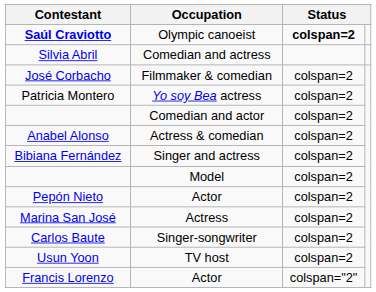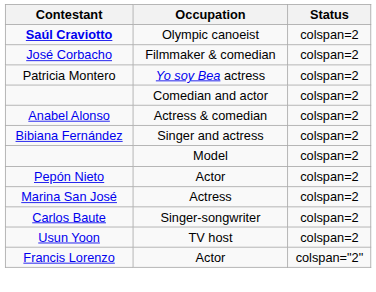(324, 35) bold -> (329, 35) normal
- row: (68, 55)
